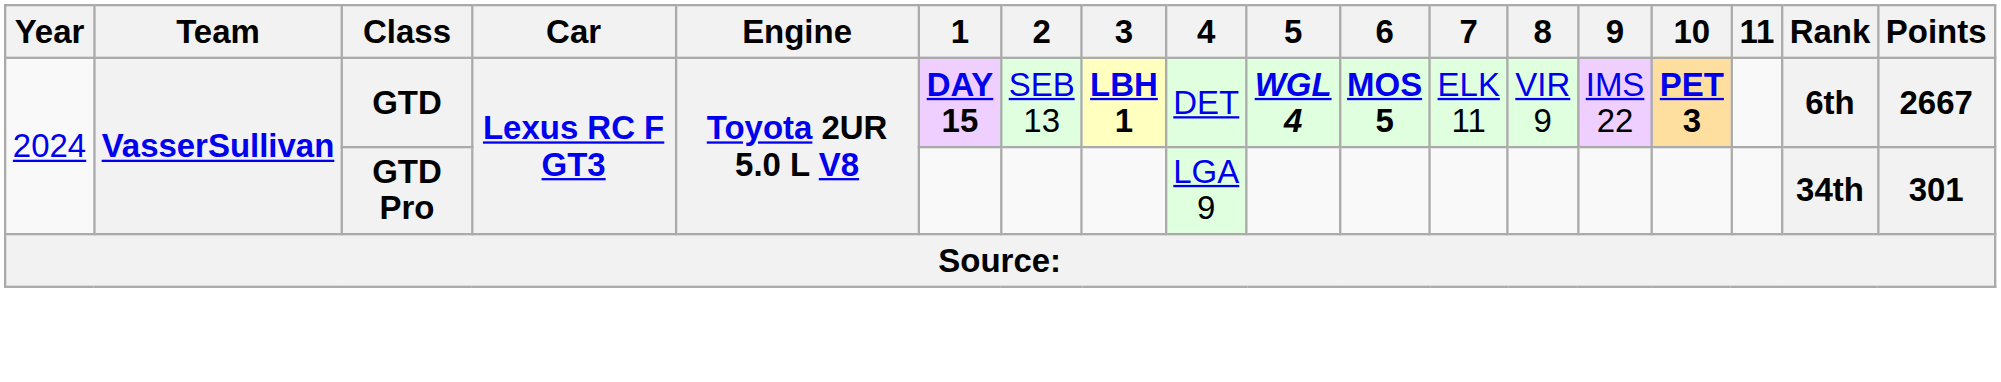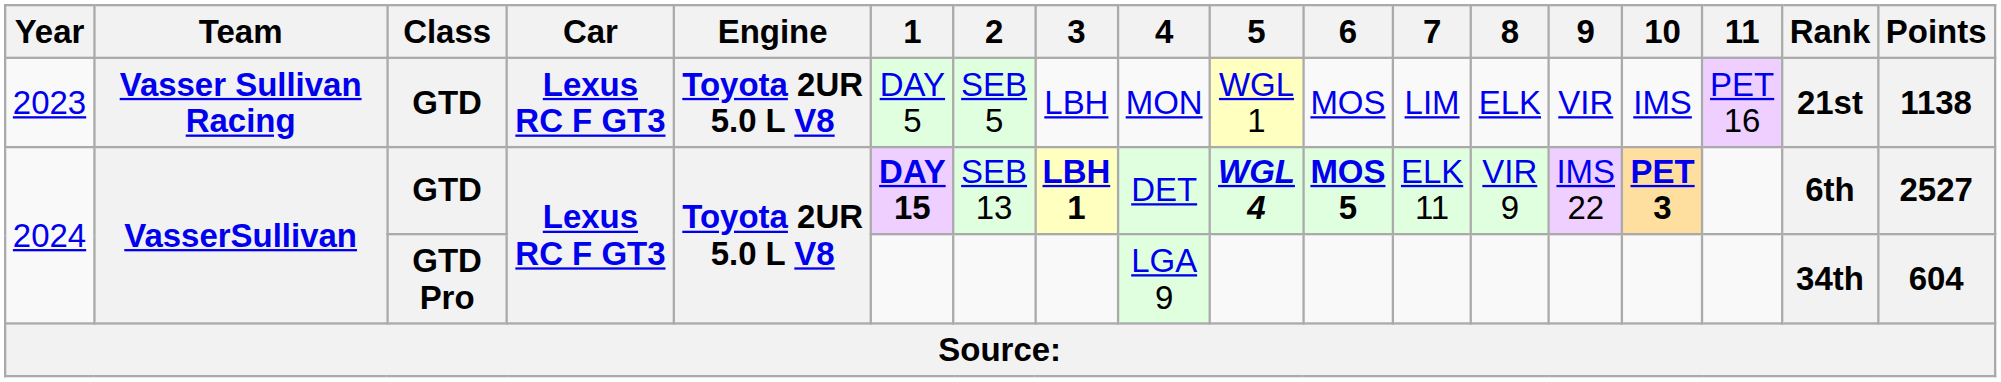+ row: (50, 102)
(1936, 102) 2667 -> (1936, 191) 2527
(1936, 191) 301 -> (1936, 279) 604
